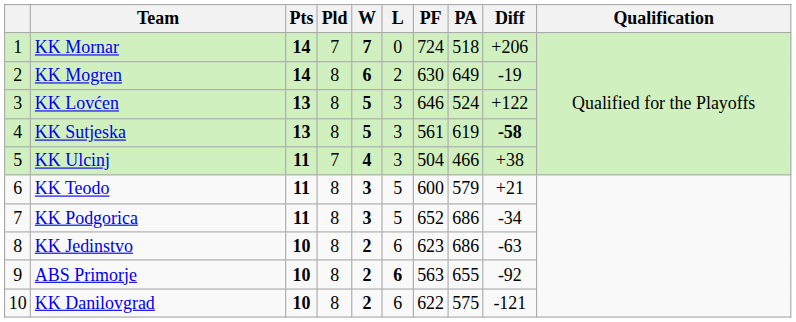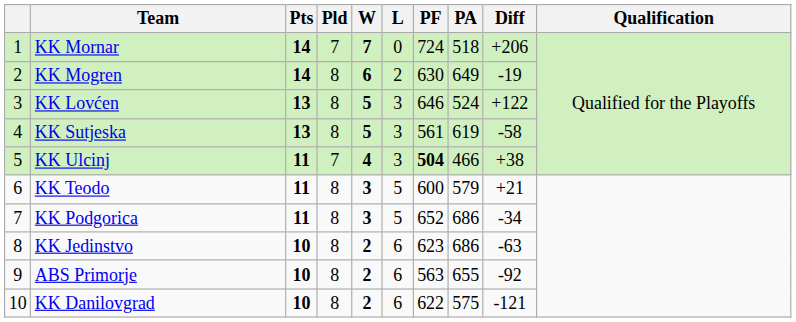(510, 132) bold -> (510, 132) normal
(431, 160) normal -> (431, 160) bold
(398, 274) bold -> (398, 274) normal
